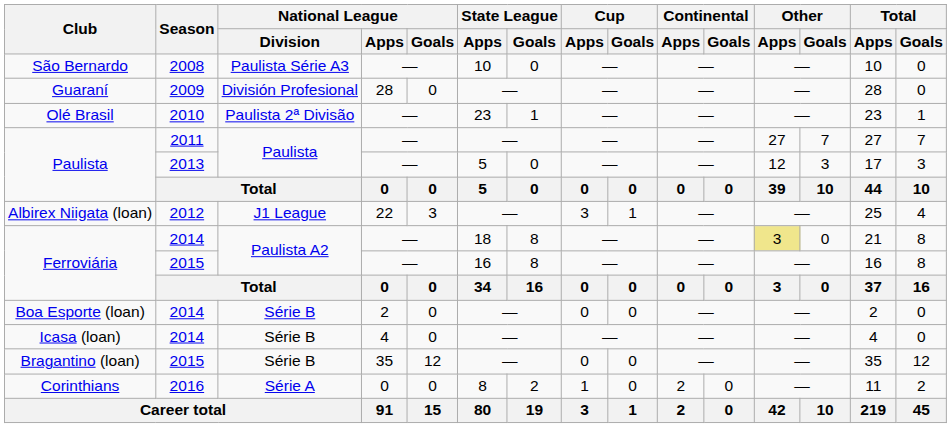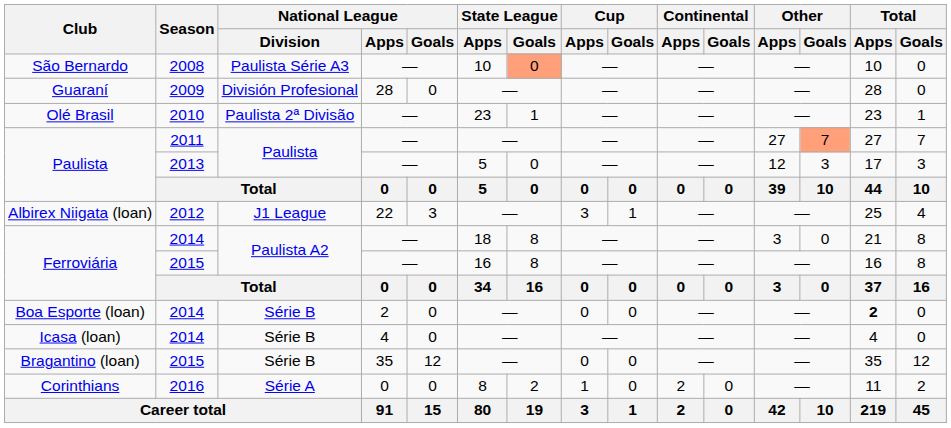(534, 66) no background -> (534, 66) lightsalmon background
(825, 139) no background -> (825, 139) lightsalmon background
(777, 238) khaki background -> (777, 238) no background
(873, 312) normal -> (873, 312) bold
